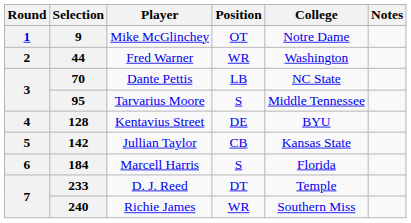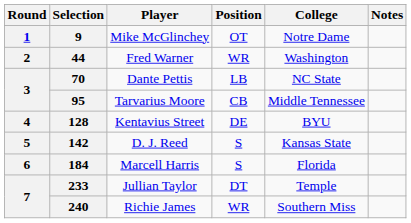(239, 100) S -> (239, 100) CB
(160, 143) Jullian Taylor -> (160, 143) D. J. Reed
(239, 143) CB -> (239, 143) S
(160, 185) D. J. Reed -> (160, 185) Jullian Taylor
